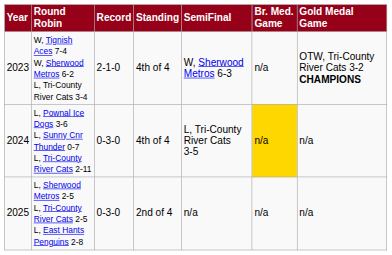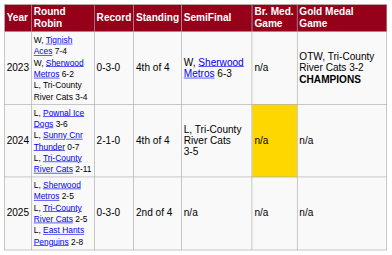(108, 68) 2-1-0 -> (108, 68) 0-3-0
(108, 140) 0-3-0 -> (108, 140) 2-1-0
